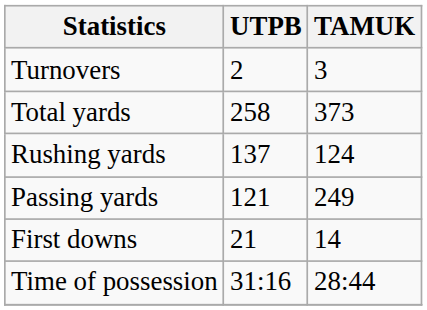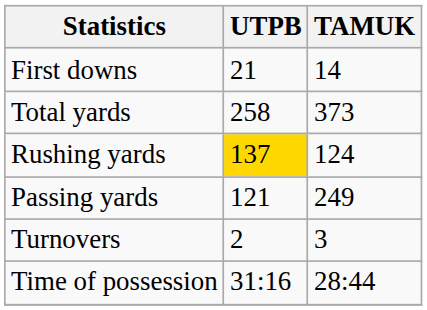rows swapped: (74, 239) <-> (66, 69)
(250, 154) no background -> (250, 154) gold background
